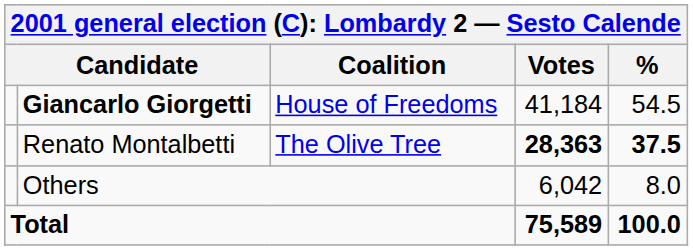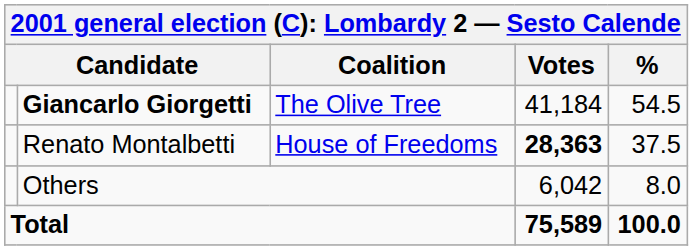(386, 104) House of Freedoms -> (358, 104) The Olive Tree
(358, 144) The Olive Tree -> (386, 144) House of Freedoms
(656, 144) bold -> (656, 144) normal
